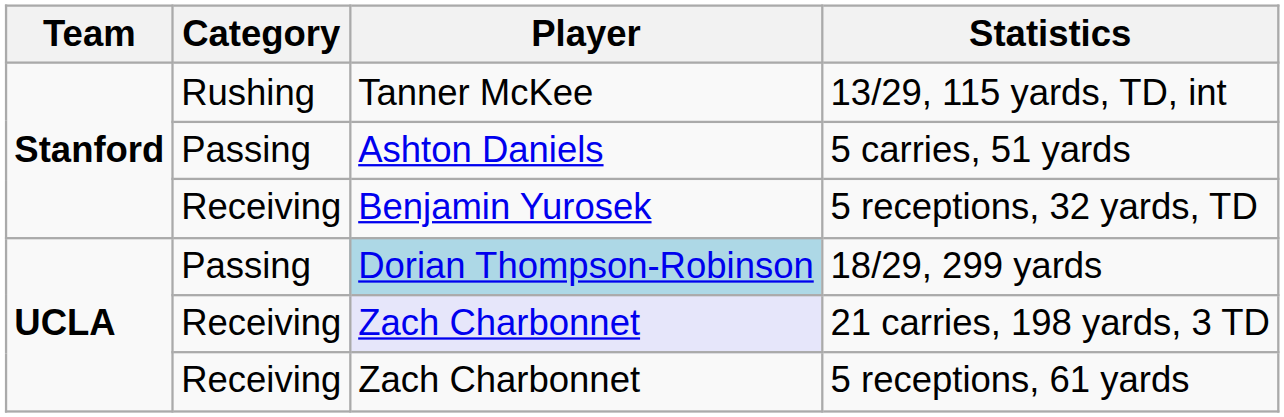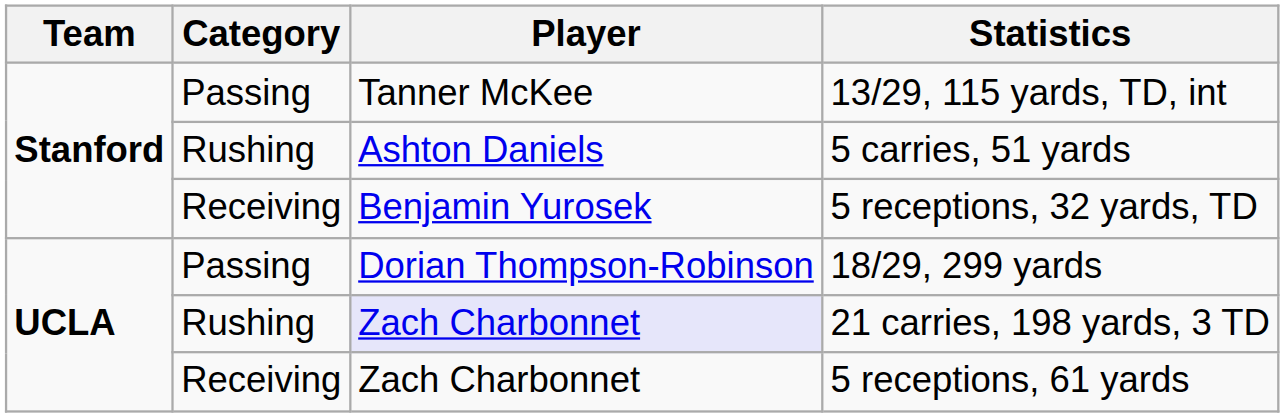(248, 91) Rushing -> (246, 91) Passing
(246, 149) Passing -> (248, 149) Rushing
(586, 265) lightblue background -> (586, 265) no background
(261, 323) Receiving -> (248, 323) Rushing
